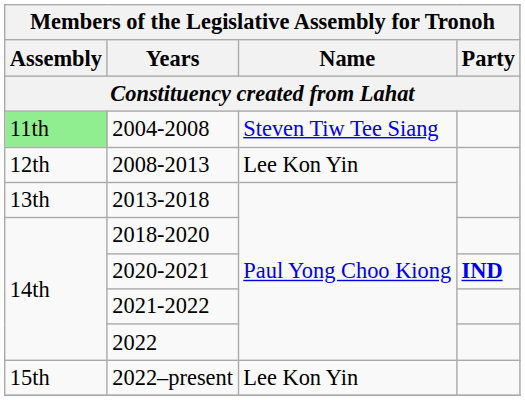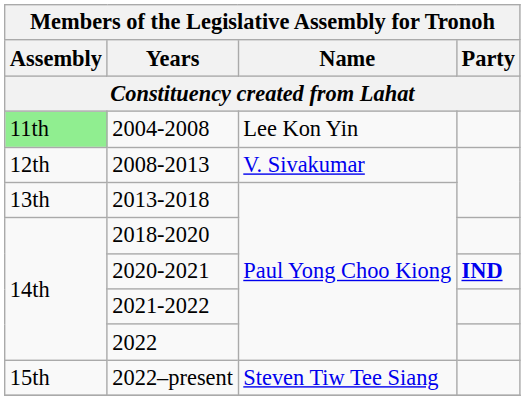(341, 128) Steven Tiw Tee Siang -> (301, 128) Lee Kon Yin
(301, 164) Lee Kon Yin -> (304, 164) V. Sivakumar
(301, 377) Lee Kon Yin -> (341, 377) Steven Tiw Tee Siang
